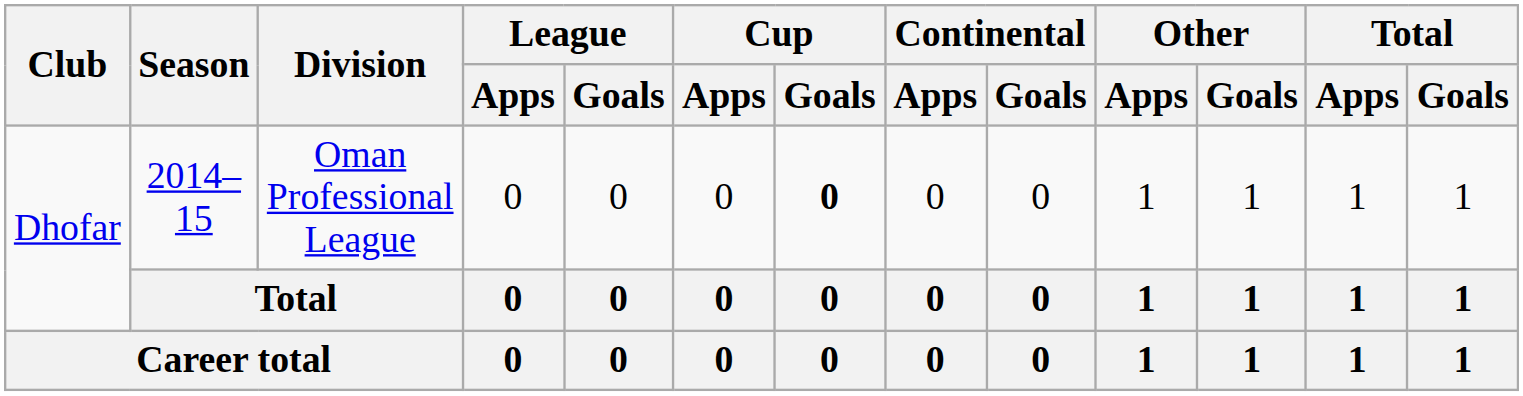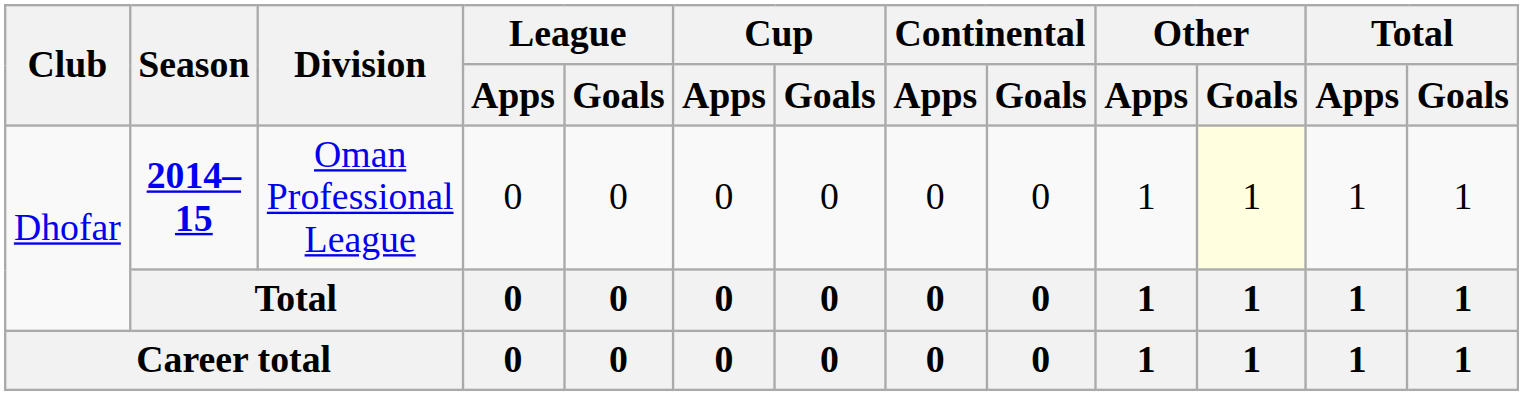(194, 196) normal -> (194, 196) bold
(830, 196) bold -> (830, 196) normal
(1252, 196) no background -> (1252, 196) lightyellow background
